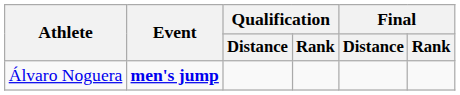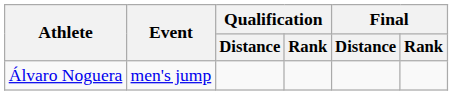(175, 75) bold -> (171, 75) normal
